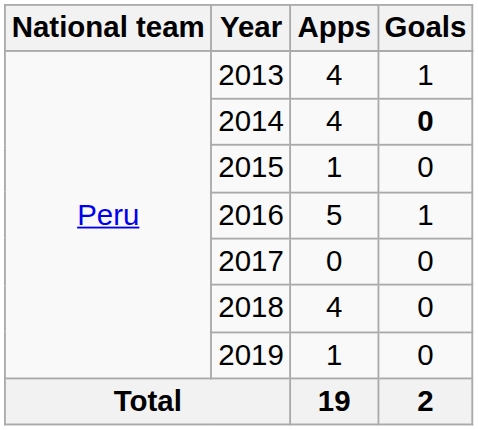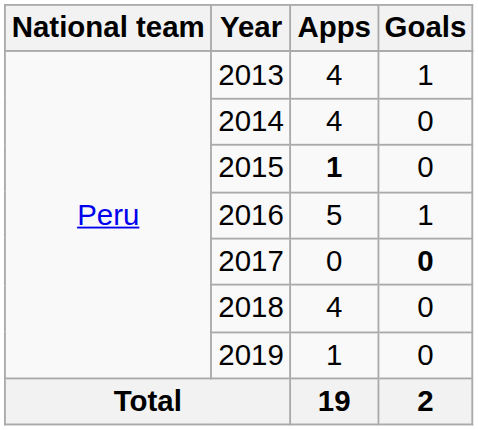(425, 121) bold -> (425, 121) normal
(334, 167) normal -> (334, 167) bold
(425, 261) normal -> (425, 261) bold
